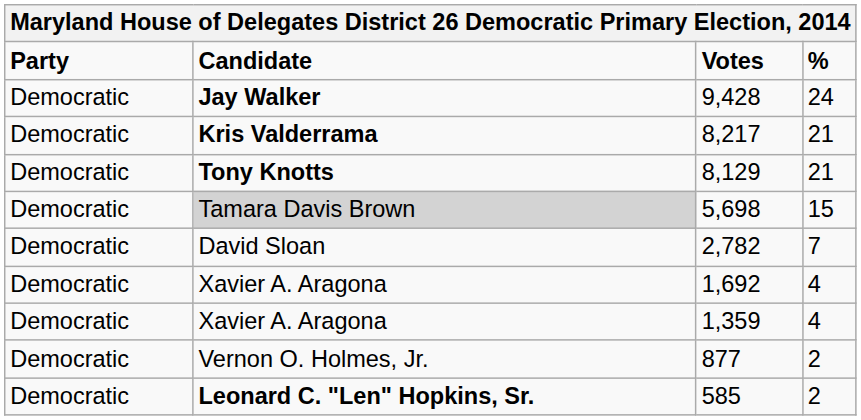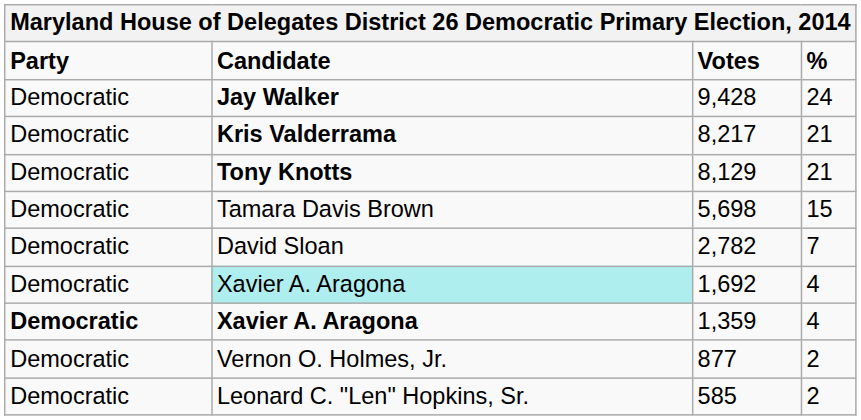(307, 209) lightgrey background -> (325, 209) no background
(293, 284) no background -> (311, 284) paleturquoise background
(70, 321) normal -> (74, 321) bold
(293, 321) normal -> (317, 321) bold
(366, 396) bold -> (373, 396) normal
